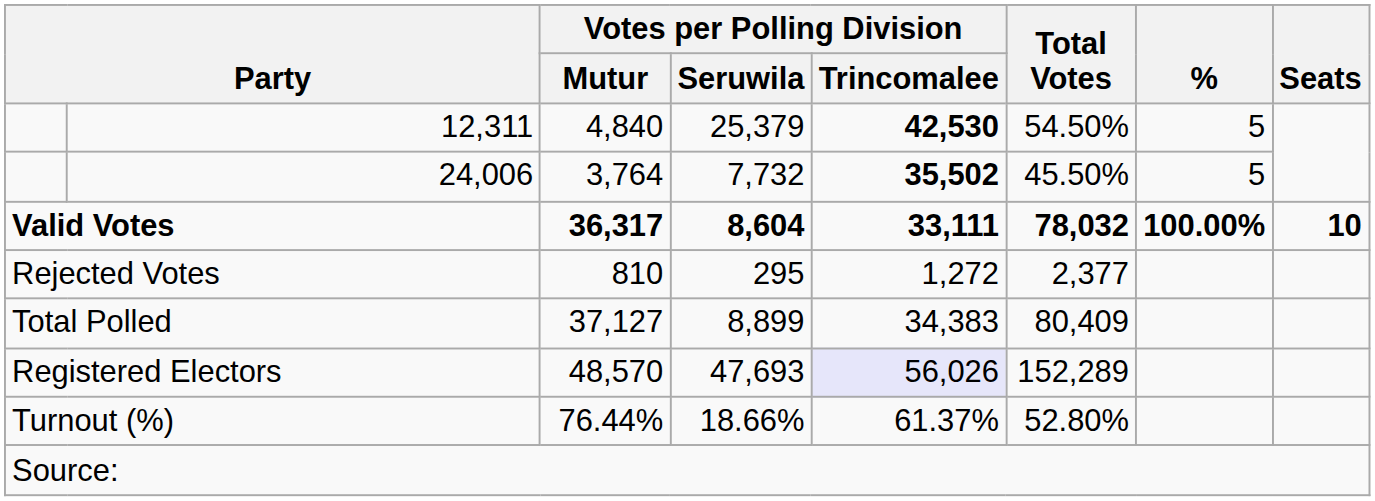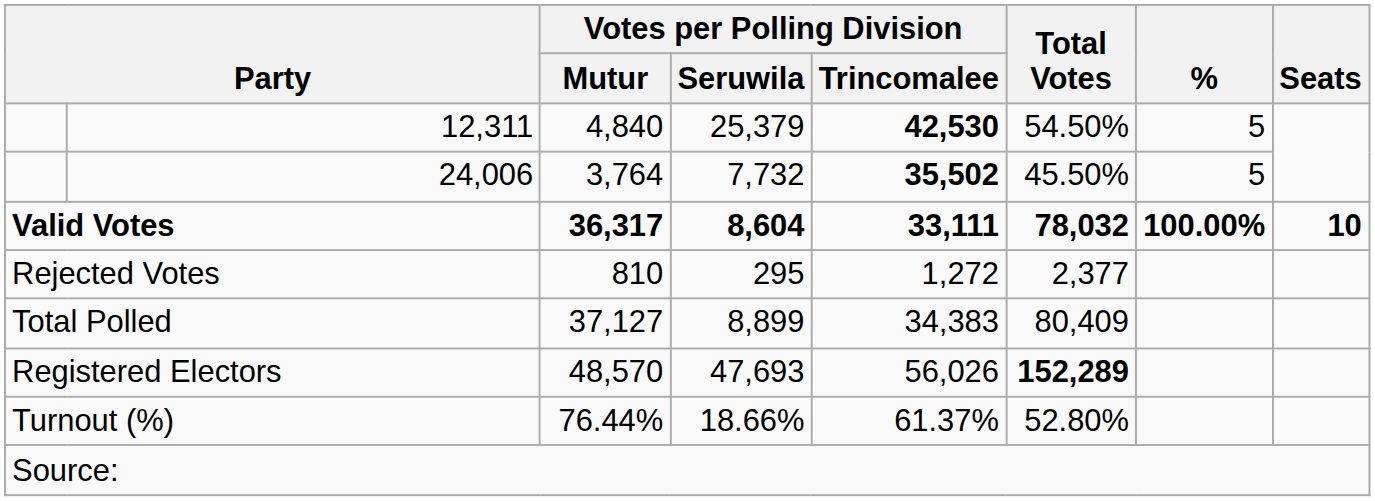(952, 371) lavender background -> (952, 371) no background
(1073, 371) normal -> (1073, 371) bold
